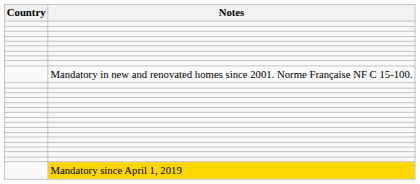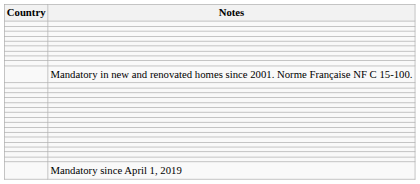(116, 170) gold background -> (116, 170) no background
